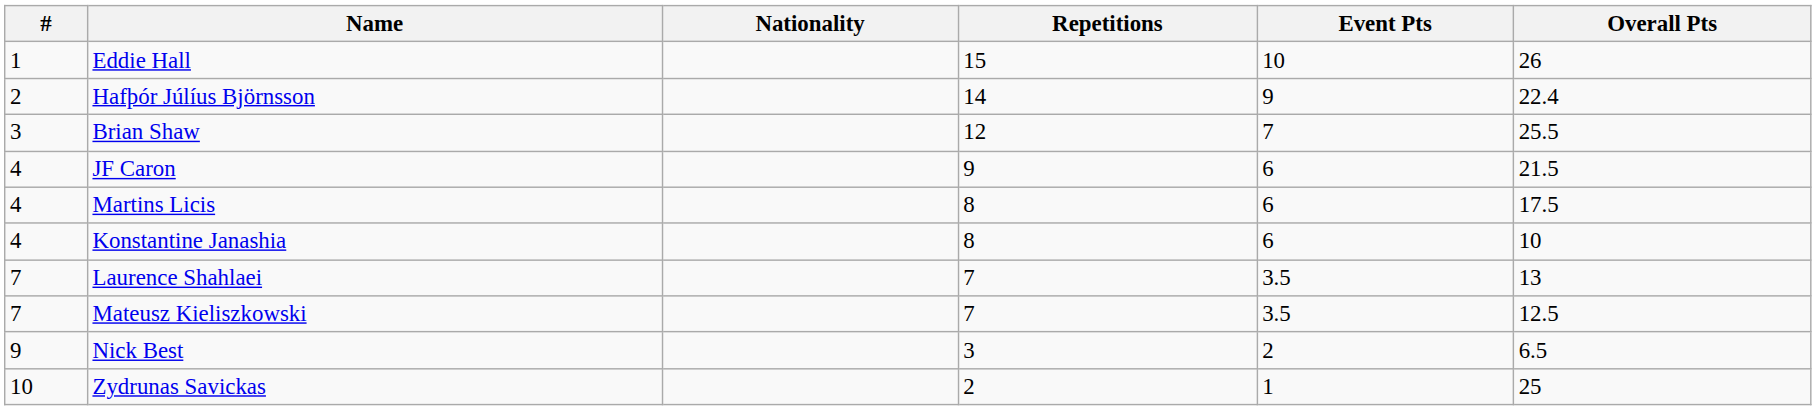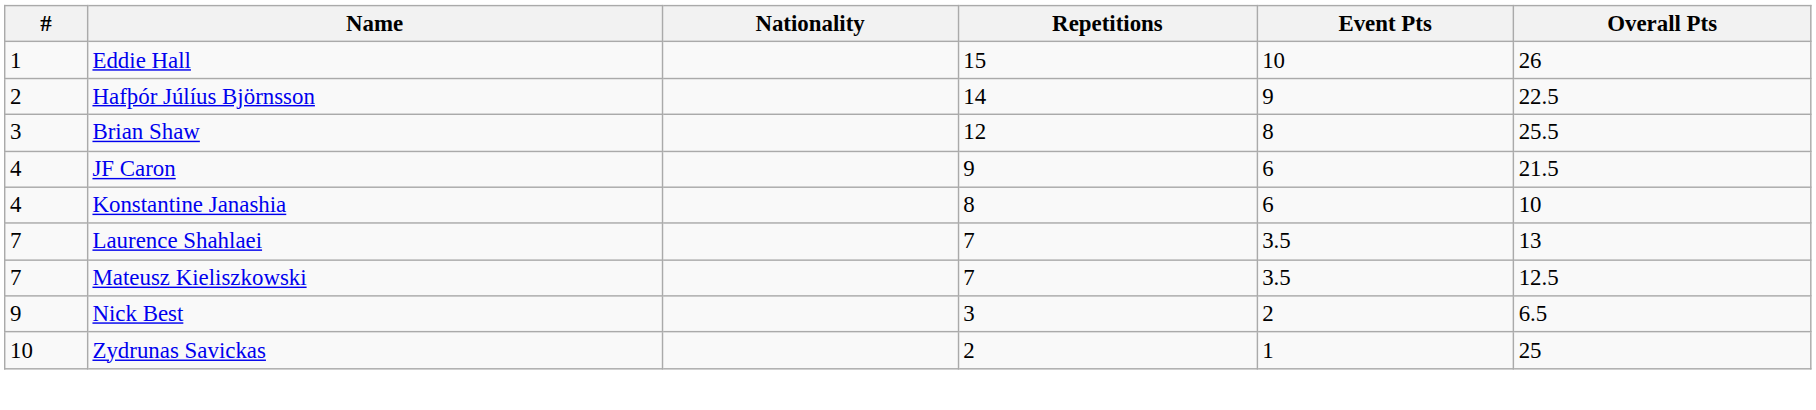(1539, 96) 22.4 -> (1539, 96) 22.5
(1268, 132) 7 -> (1268, 132) 8
- row: (154, 204)
